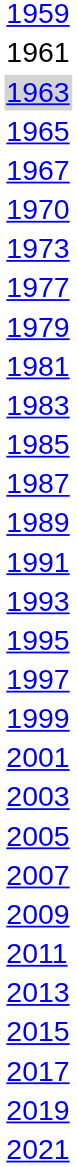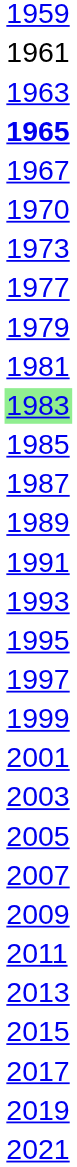(38, 92) lightgrey background -> (38, 92) no background
(38, 131) normal -> (38, 131) bold
(38, 405) no background -> (38, 405) lightgreen background
